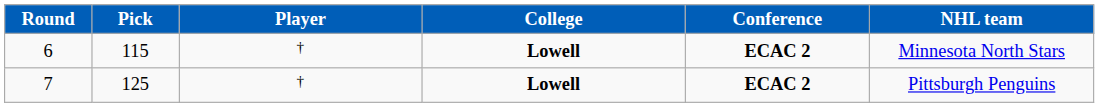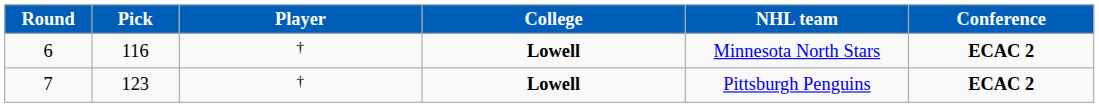columns swapped: (777, 19) <-> (982, 19)
(135, 50) 115 -> (135, 50) 116
(135, 84) 125 -> (135, 84) 123
